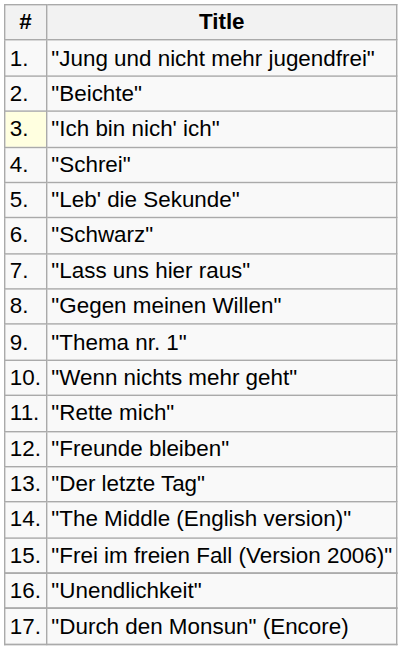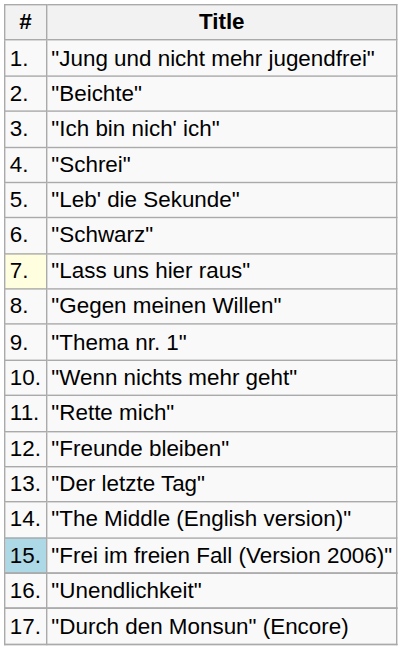(19, 128) lightyellow background -> (19, 128) no background
(19, 270) no background -> (19, 270) lightyellow background
(25, 555) no background -> (25, 555) lightblue background
